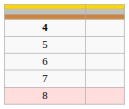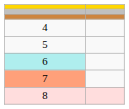(45, 27) bold -> (45, 27) normal
(45, 61) no background -> (45, 61) paleturquoise background
(45, 78) no background -> (45, 78) lightsalmon background
